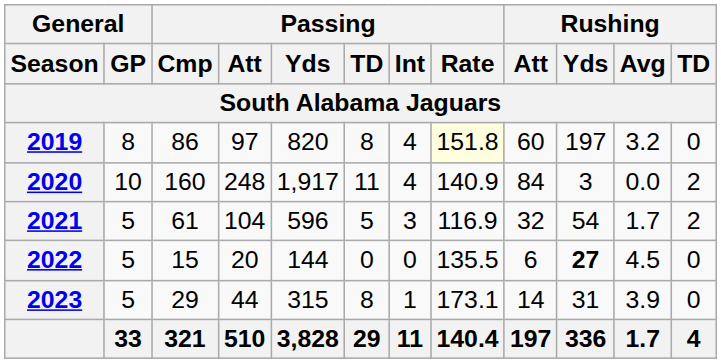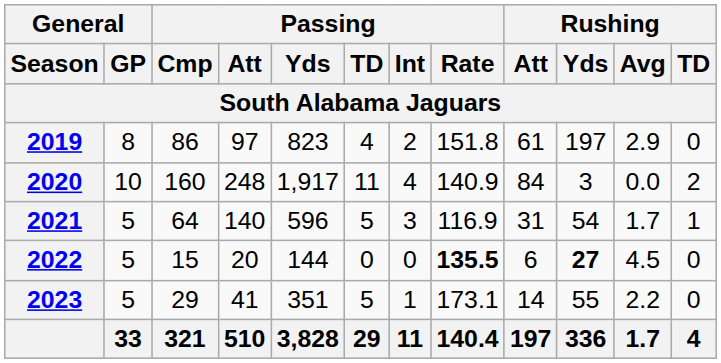(308, 142) 820 -> (308, 142) 823
(367, 142) 8 -> (367, 142) 4
(410, 142) 4 -> (410, 142) 2
(468, 142) lightyellow background -> (468, 142) no background
(531, 142) 60 -> (531, 142) 61
(643, 142) 3.2 -> (643, 142) 2.9
(185, 220) 61 -> (185, 220) 64
(245, 220) 104 -> (245, 220) 140
(531, 220) 32 -> (531, 220) 31
(694, 220) 2 -> (694, 220) 1
(468, 260) normal -> (468, 260) bold
(245, 299) 44 -> (245, 299) 41
(308, 299) 315 -> (308, 299) 351
(367, 299) 8 -> (367, 299) 5
(586, 299) 31 -> (586, 299) 55
(643, 299) 3.9 -> (643, 299) 2.2
